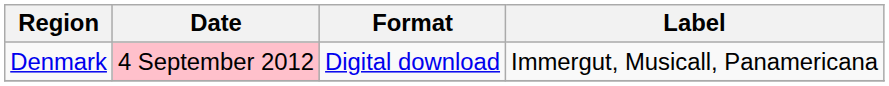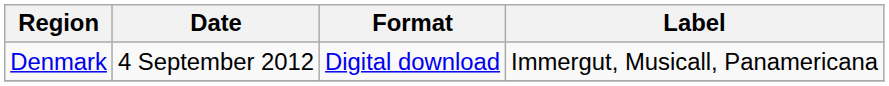(216, 61) pink background -> (216, 61) no background
